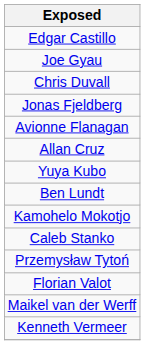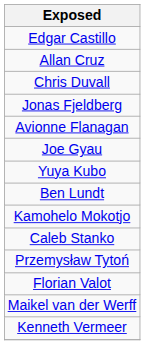(72, 60) Joe Gyau -> (72, 60) Allan Cruz
(72, 149) Allan Cruz -> (72, 149) Joe Gyau
